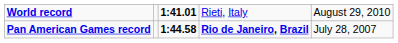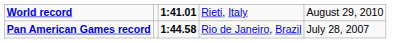(255, 29) bold -> (251, 29) normal
